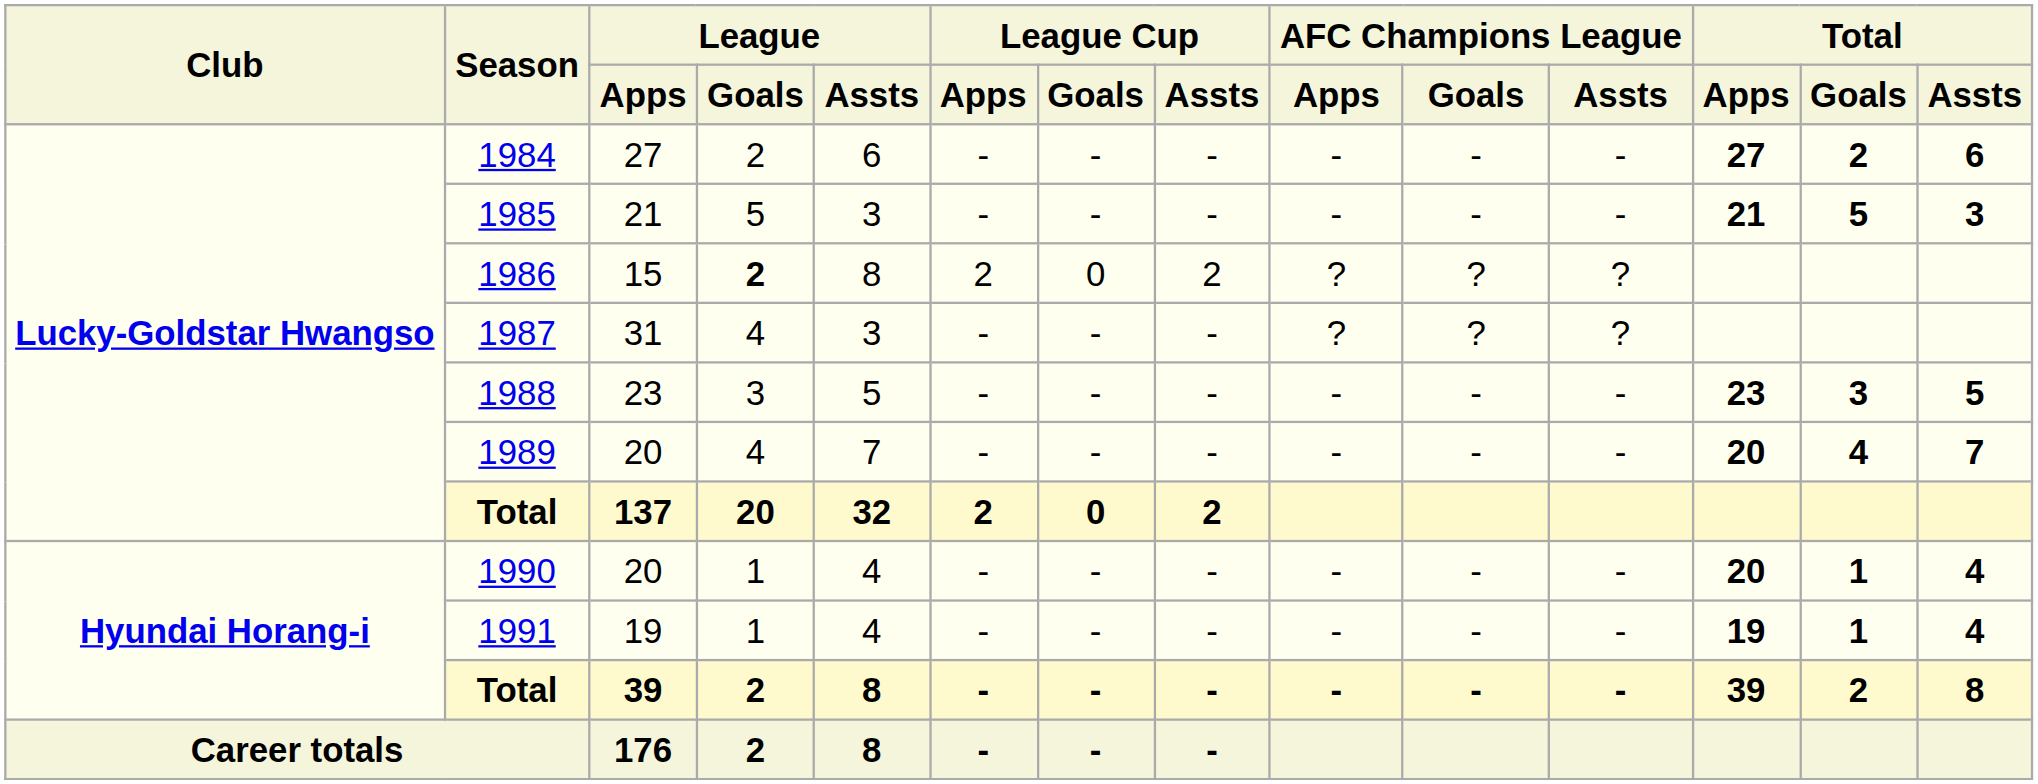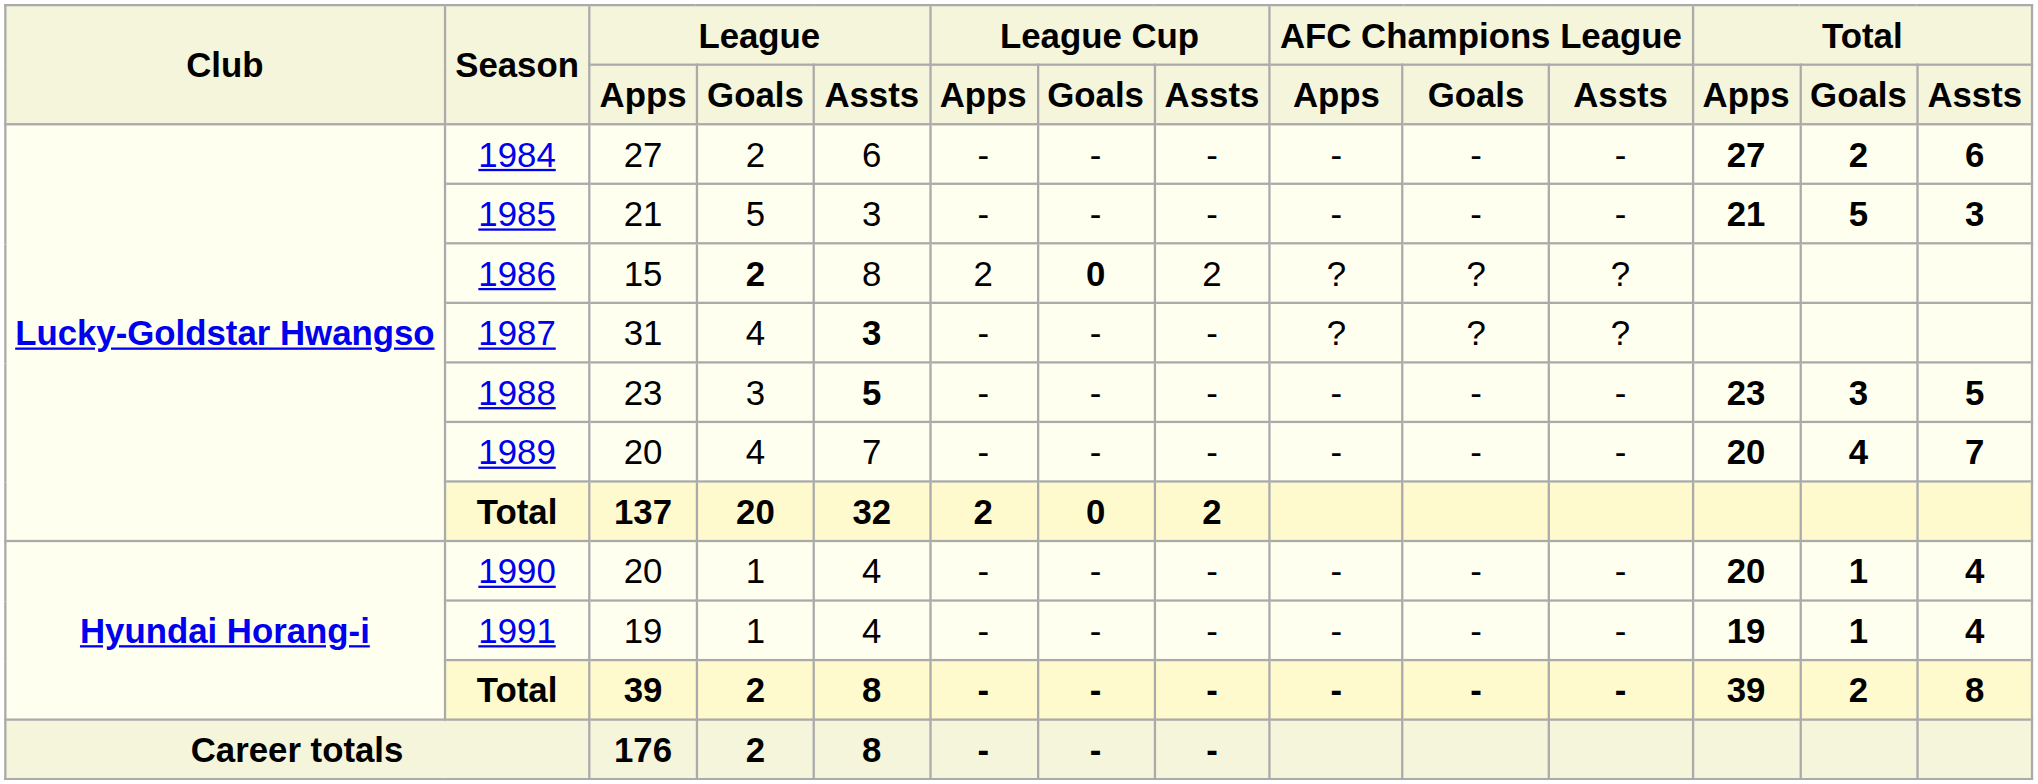(1096, 273) normal -> (1096, 273) bold
(872, 333) normal -> (872, 333) bold
(872, 392) normal -> (872, 392) bold
